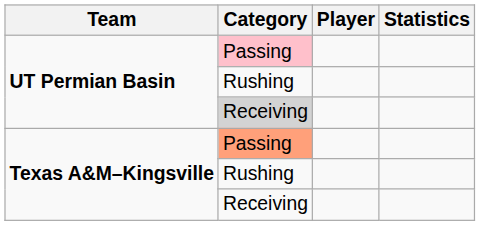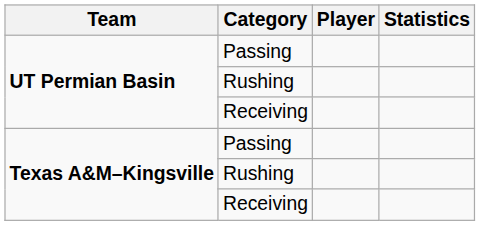(257, 50) pink background -> (257, 50) no background
(265, 112) lightgrey background -> (265, 112) no background
(257, 143) lightsalmon background -> (257, 143) no background
